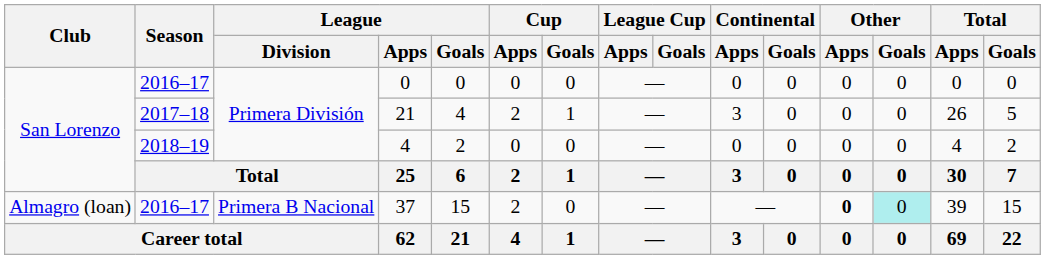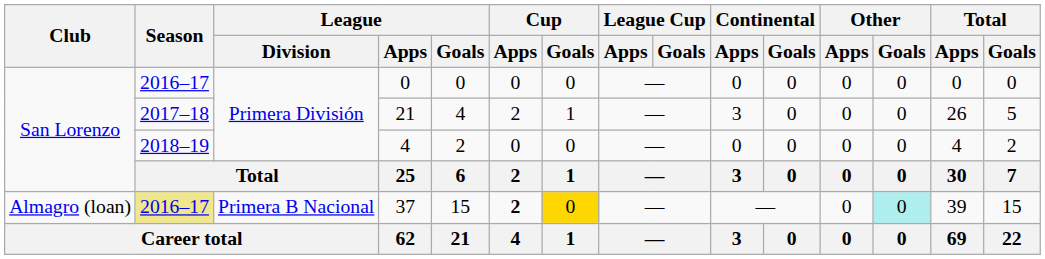(175, 207) no background -> (175, 207) khaki background
(515, 207) normal -> (515, 207) bold
(570, 207) no background -> (570, 207) gold background
(847, 207) bold -> (847, 207) normal
